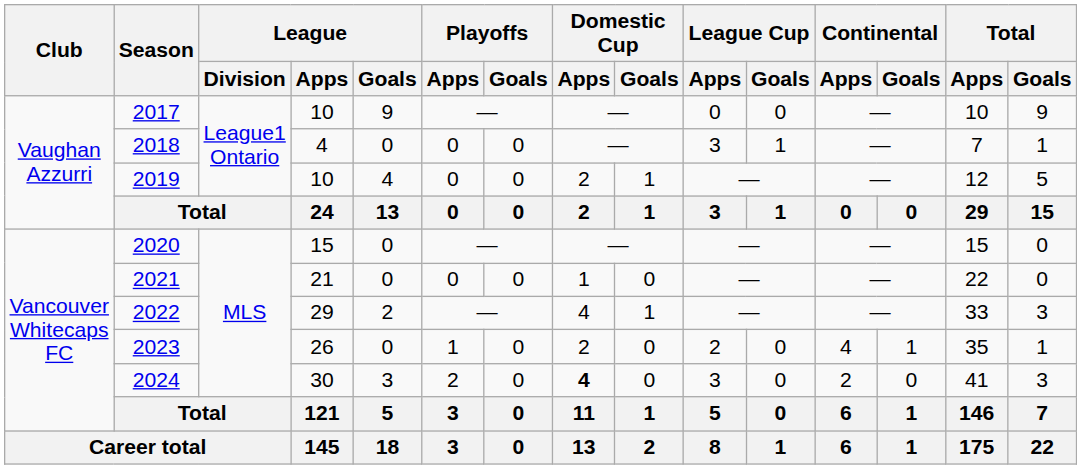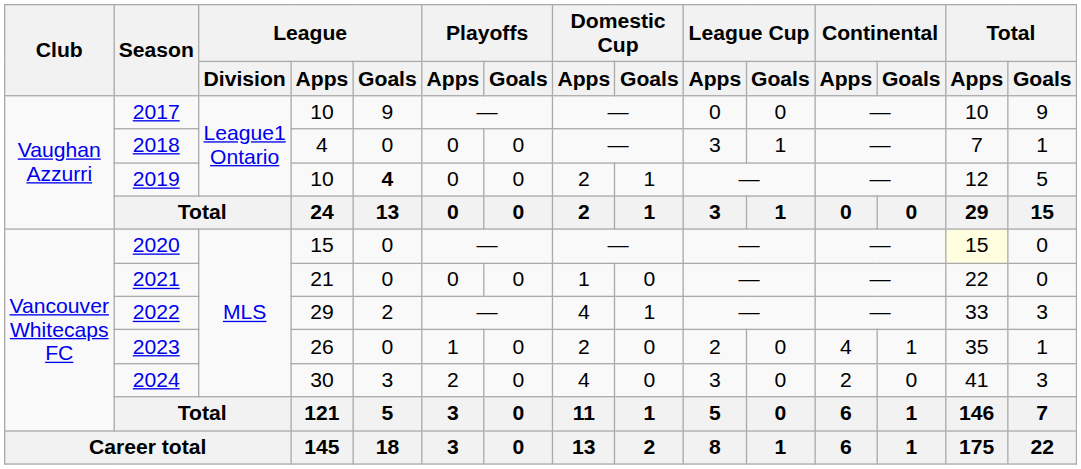(387, 178) normal -> (387, 178) bold
(977, 245) no background -> (977, 245) lightyellow background
(584, 379) bold -> (584, 379) normal
